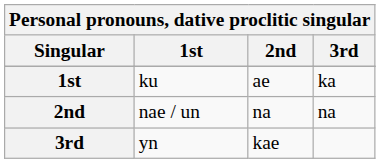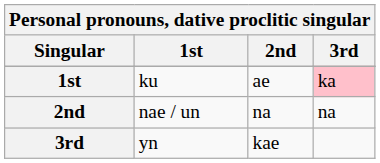(327, 81) no background -> (327, 81) pink background
